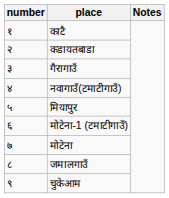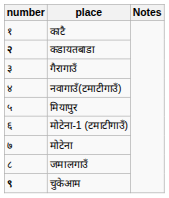(9, 50) normal -> (9, 50) bold
(9, 183) normal -> (9, 183) bold
